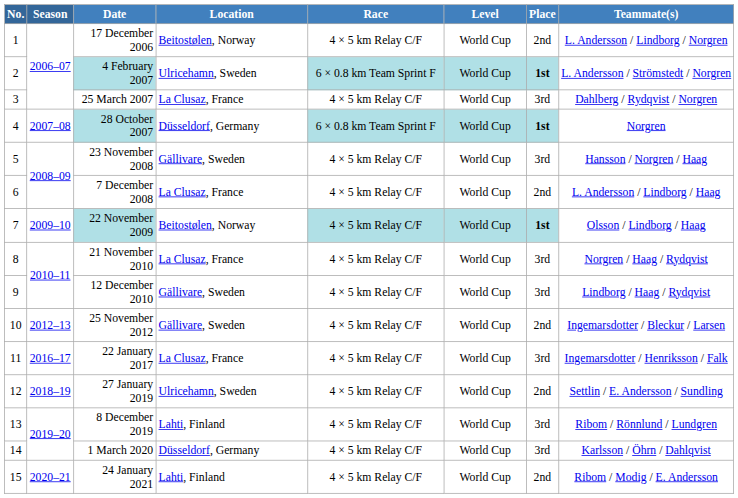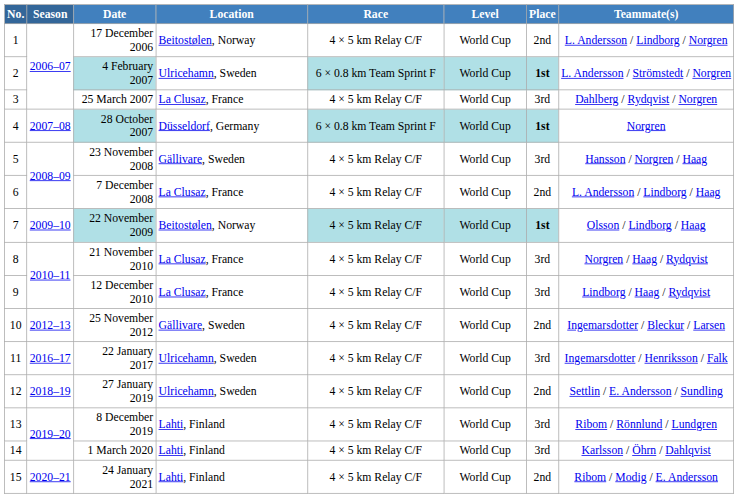(202, 291) Gällivare, Sweden -> (201, 291) La Clusaz, France
(201, 358) La Clusaz, France -> (208, 358) Ulricehamn, Sweden
(209, 450) Düsseldorf, Germany -> (192, 450) Lahti, Finland
